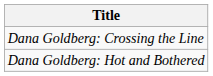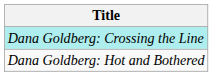(106, 37) no background -> (106, 37) paleturquoise background
